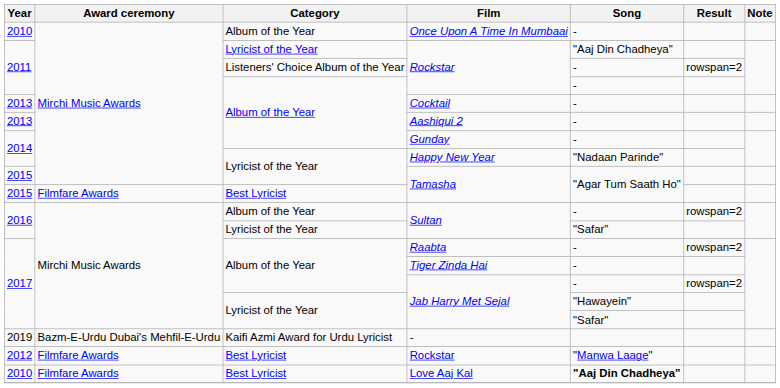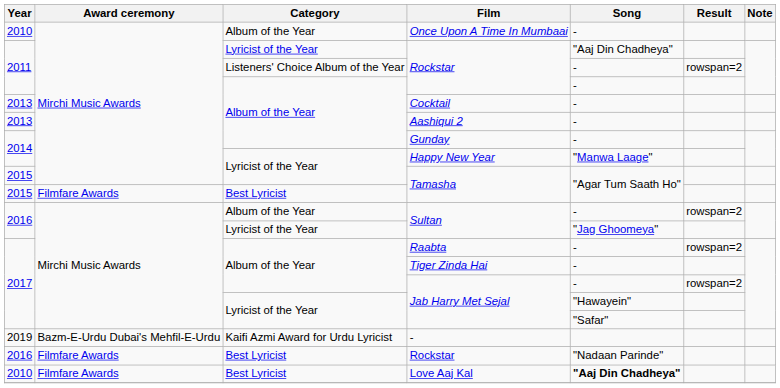(618, 157) "Nadaan Parinde" -> (613, 157) "Manwa Laage"
(591, 229) "Safar" -> (616, 229) "Jag Ghoomeya"
(20, 355) 2012 -> (20, 355) 2016
(613, 355) "Manwa Laage" -> (618, 355) "Nadaan Parinde"
